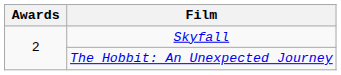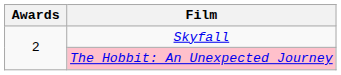(201, 59) no background -> (201, 59) pink background
